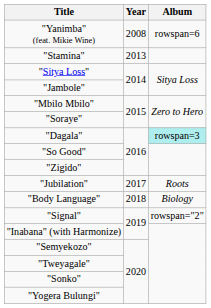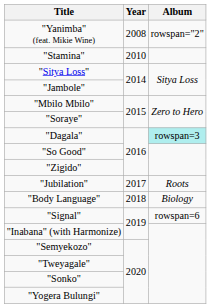(177, 34) rowspan=6 -> (177, 34) rowspan="2"
(136, 55) 2013 -> (136, 55) 2010
(177, 215) rowspan="2" -> (177, 215) rowspan=6
